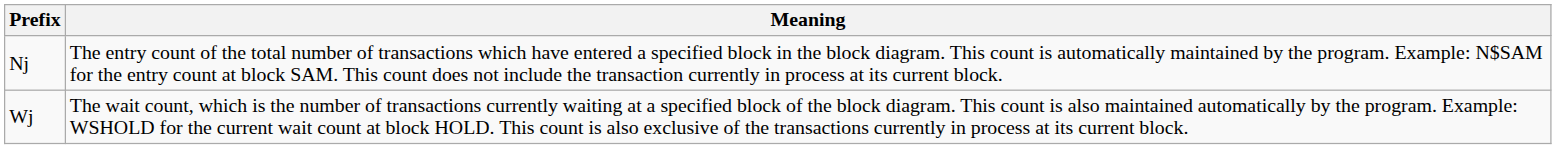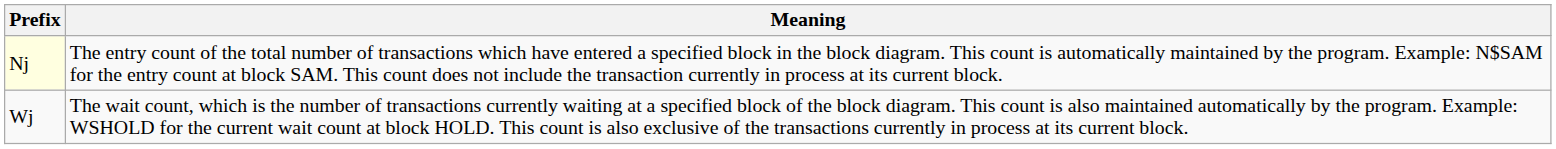(19, 62) no background -> (19, 62) lightyellow background
